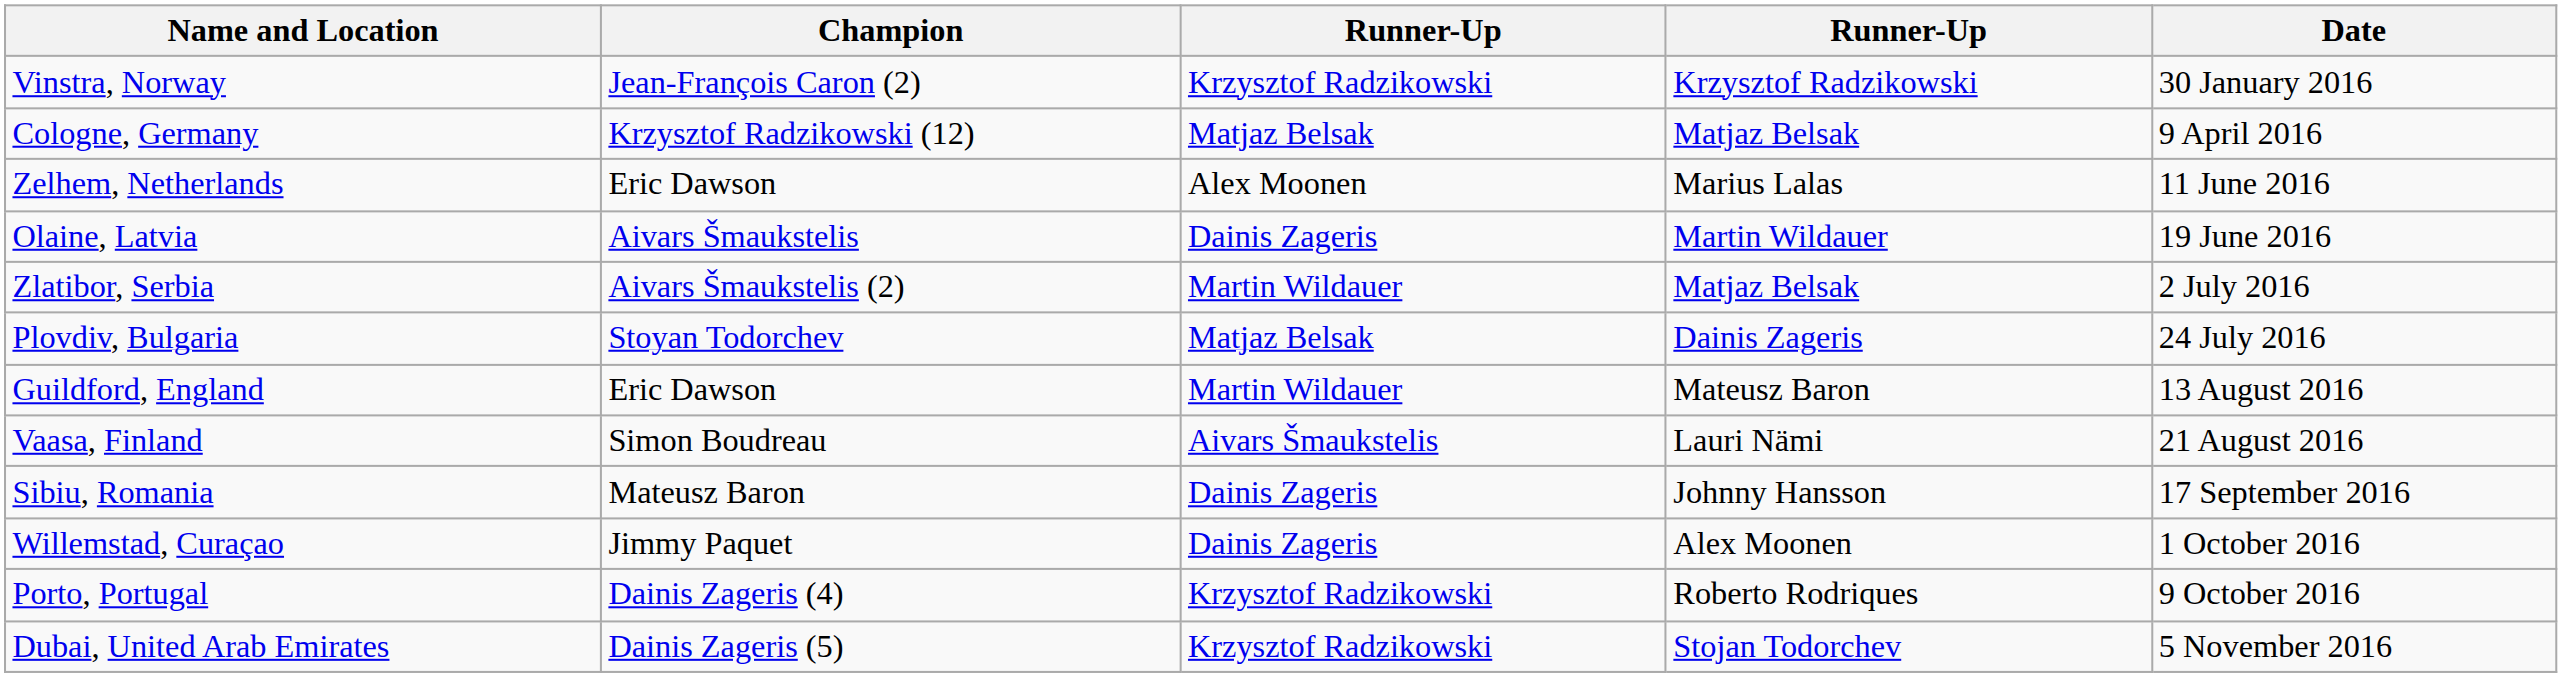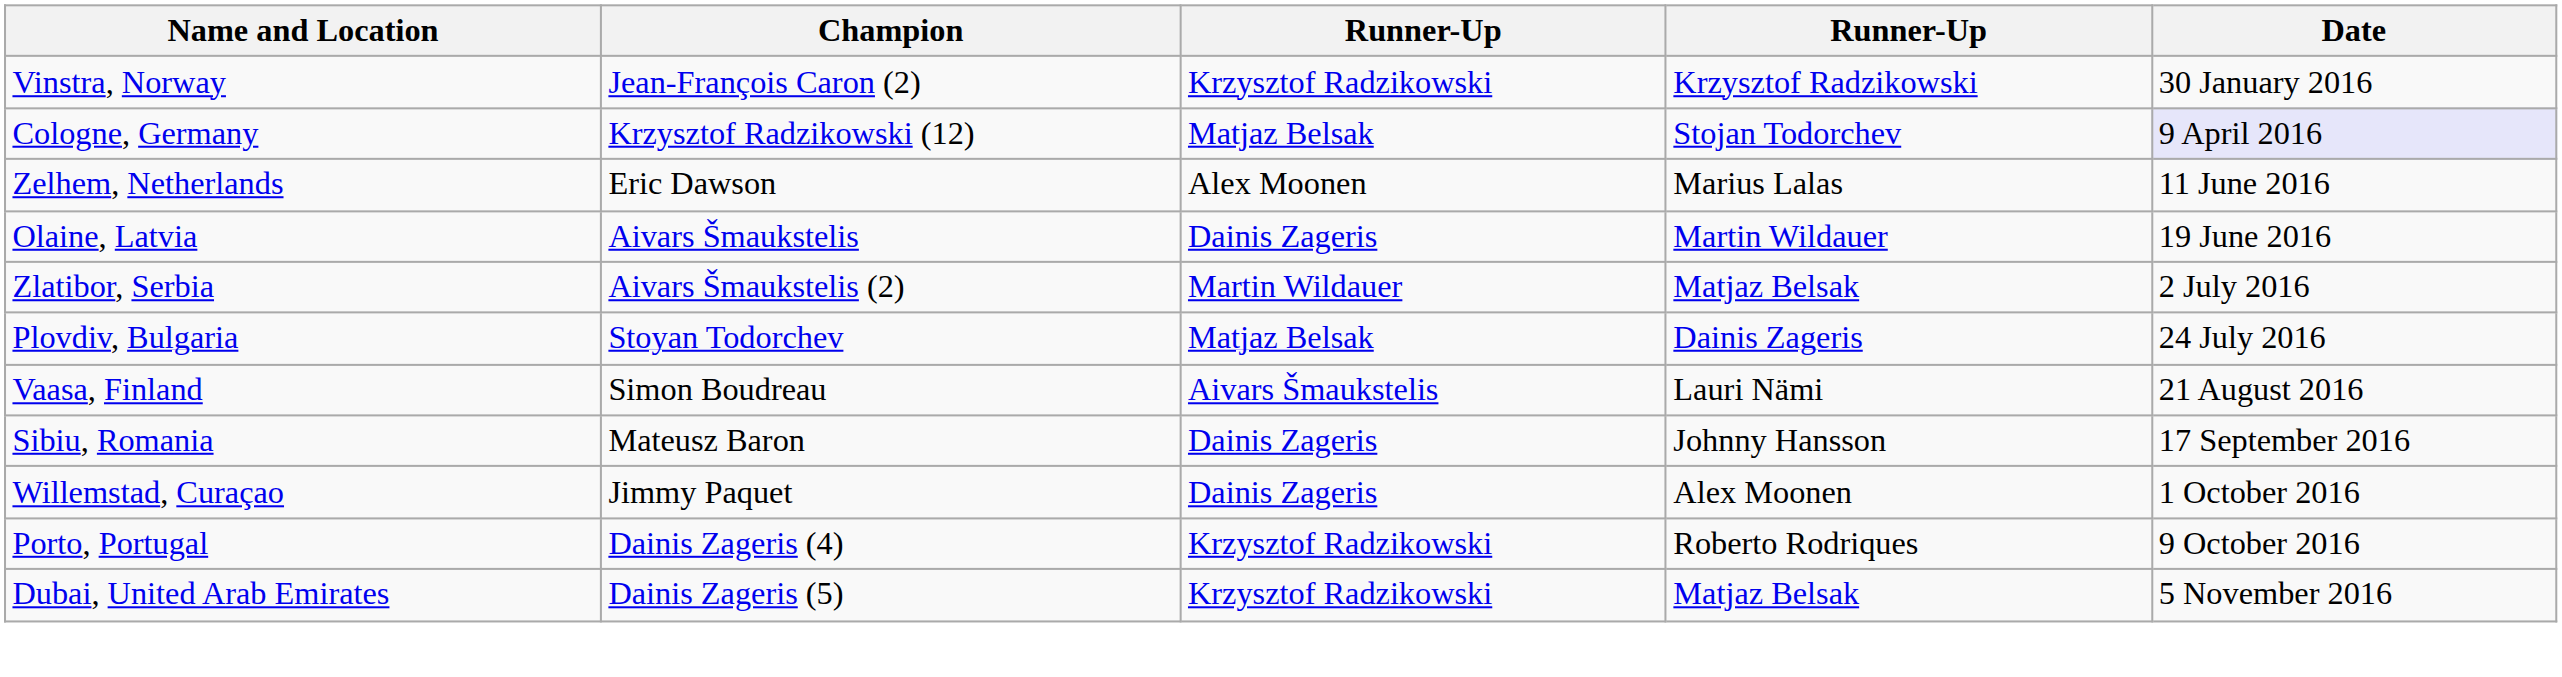(1766, 132) Matjaz Belsak -> (1787, 132) Stojan Todorchev
(2240, 132) no background -> (2240, 132) lavender background
- row: (138, 389)
(1787, 645) Stojan Todorchev -> (1766, 594) Matjaz Belsak
